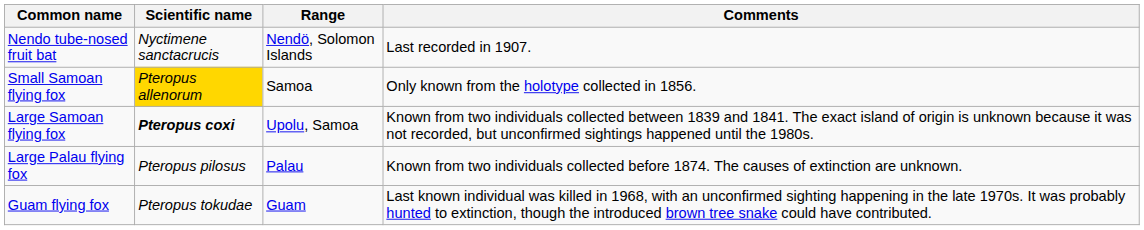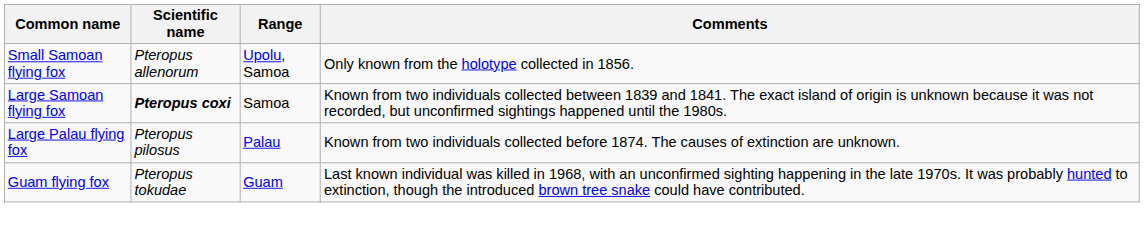- row: (68, 47)
(170, 86) gold background -> (166, 63) no background
(289, 86) Samoa -> (266, 63) Upolu, Samoa
(312, 126) Upolu, Samoa -> (266, 103) Samoa
